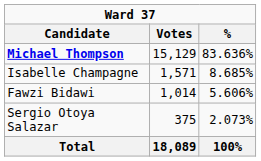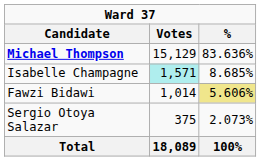(178, 73) no background -> (178, 73) paleturquoise background
(231, 93) no background -> (231, 93) khaki background
